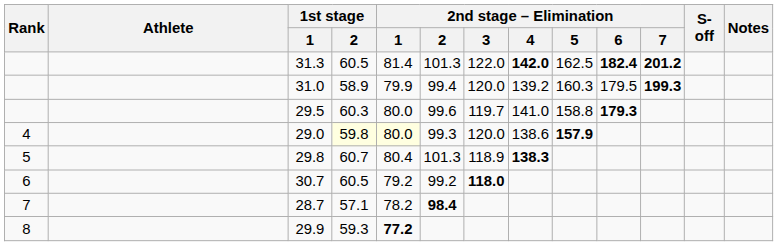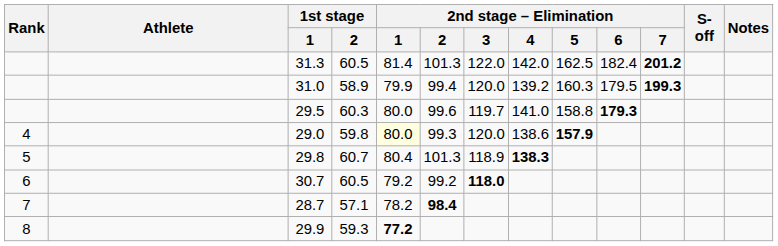(530, 63) bold -> (530, 63) normal
(619, 63) bold -> (619, 63) normal
(354, 134) lightyellow background -> (354, 134) no background
